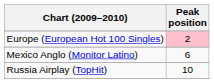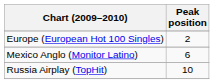(188, 39) pink background -> (188, 39) no background
